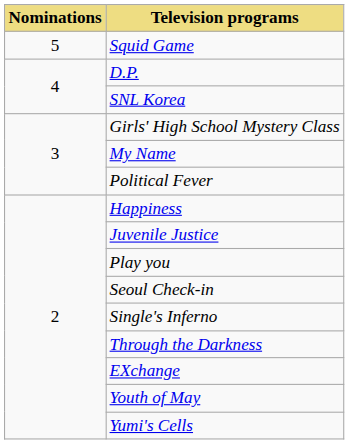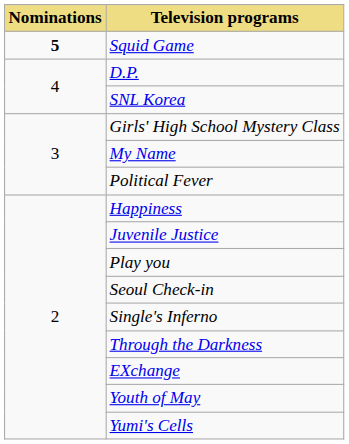(55, 45) normal -> (55, 45) bold
